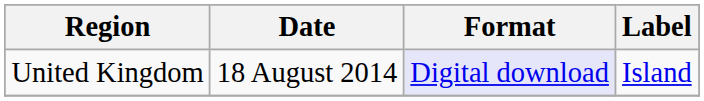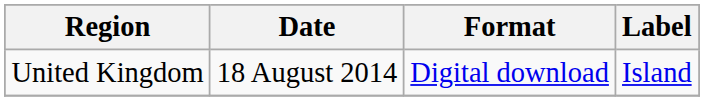(510, 72) lavender background -> (510, 72) no background
